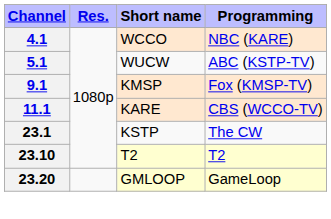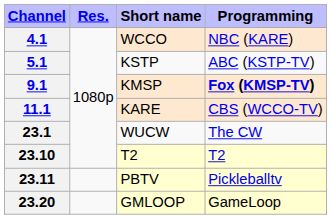(145, 62) WUCW -> (140, 62) KSTP
(260, 86) normal -> (261, 86) bold
(140, 132) KSTP -> (145, 132) WUCW
+ row: (37, 179)
